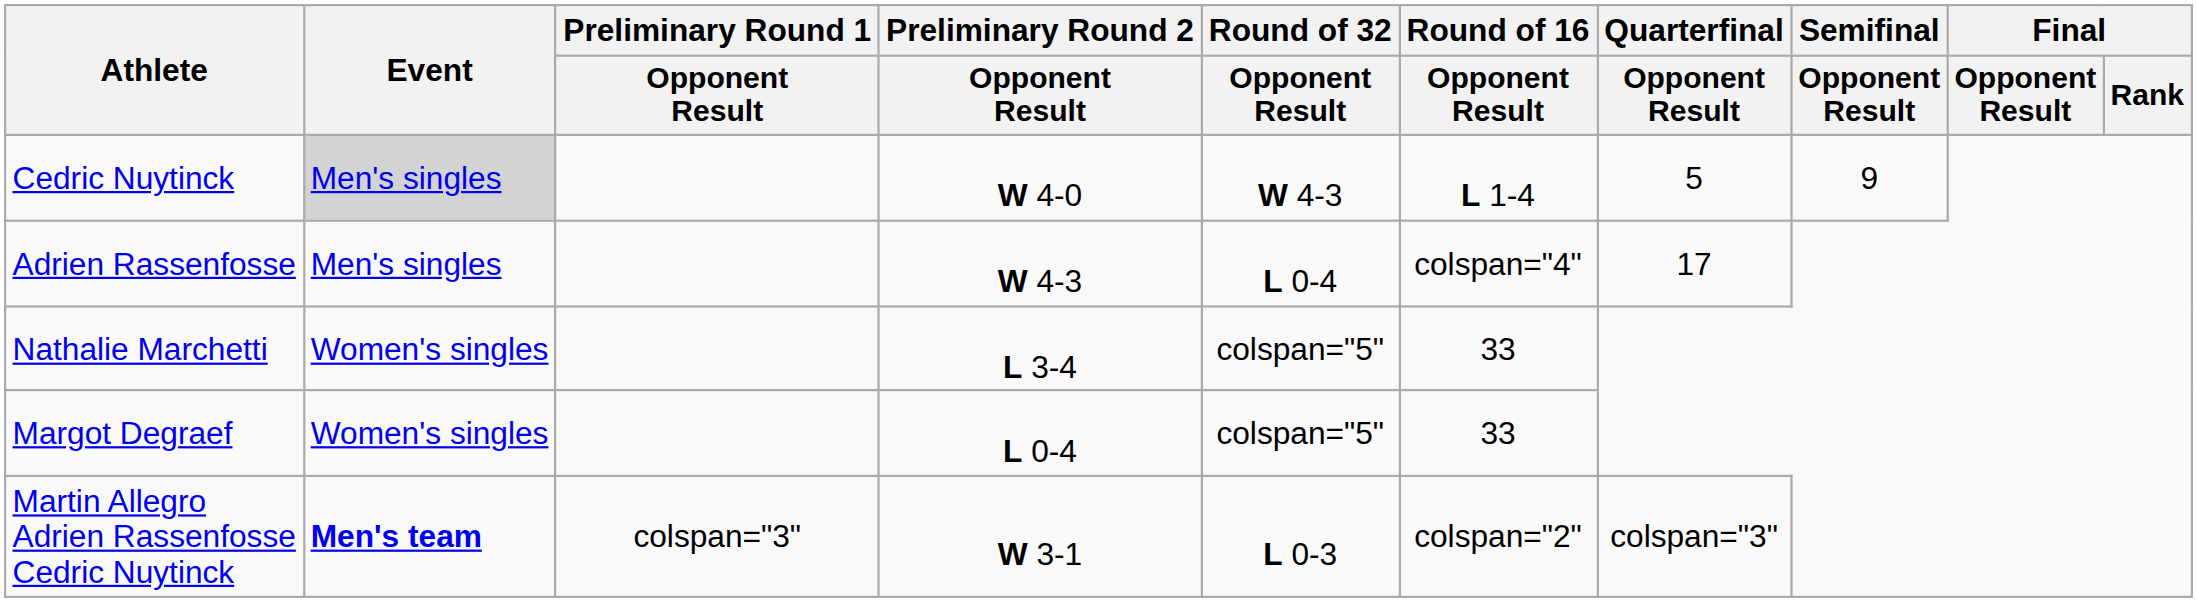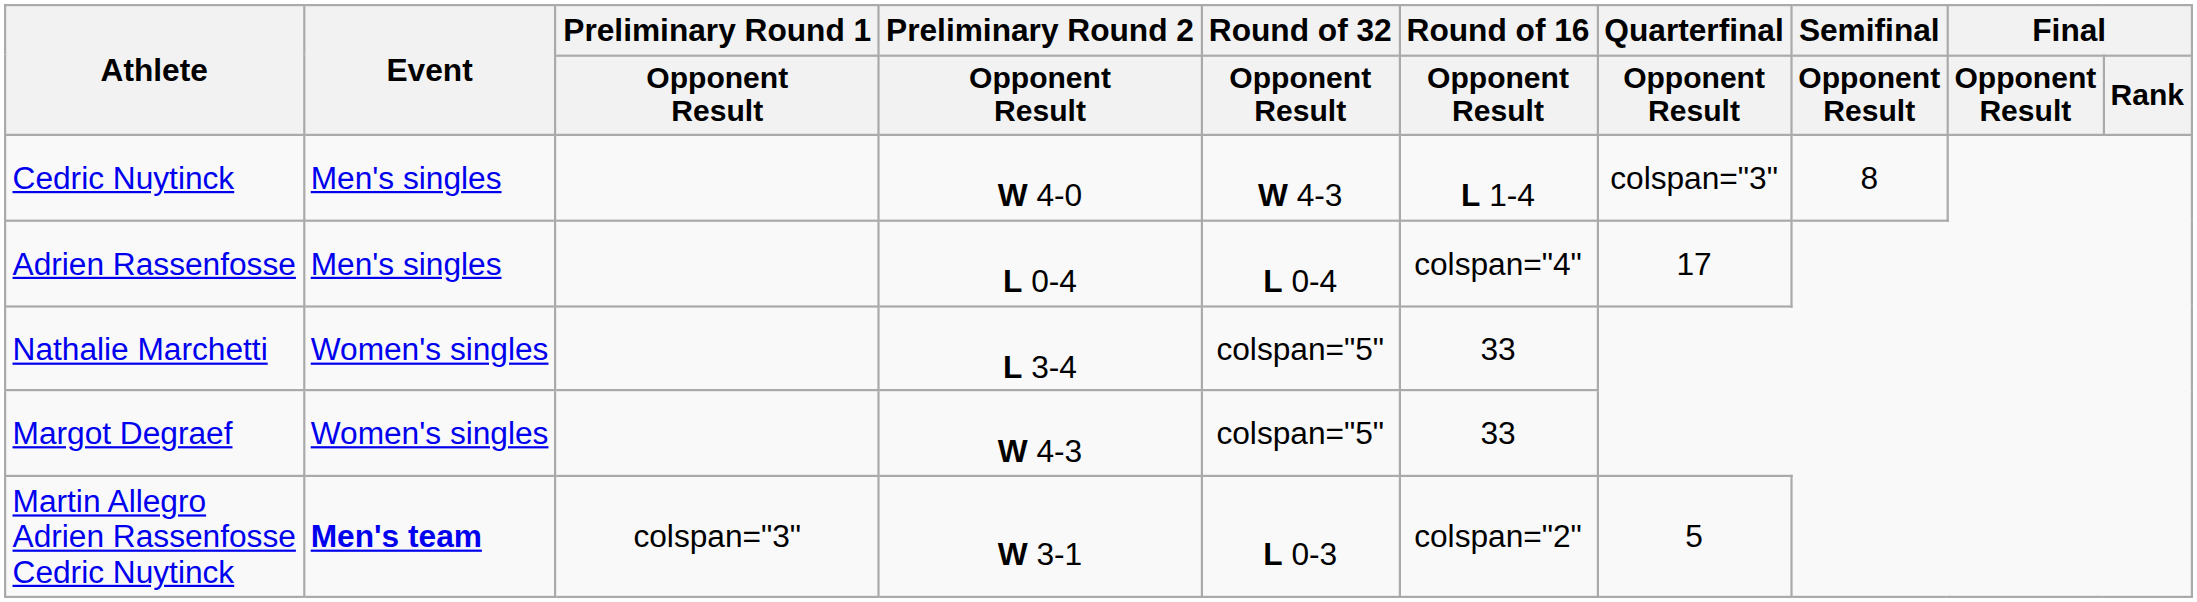(406, 178) lightgrey background -> (406, 178) no background
(1694, 178) 5 -> (1694, 178) colspan="3"
(1869, 178) 9 -> (1869, 178) 8
(1040, 281) W 4-3 -> (1040, 281) L 0-4
(1040, 452) L 0-4 -> (1040, 452) W 4-3
(1694, 537) colspan="3" -> (1694, 537) 5
